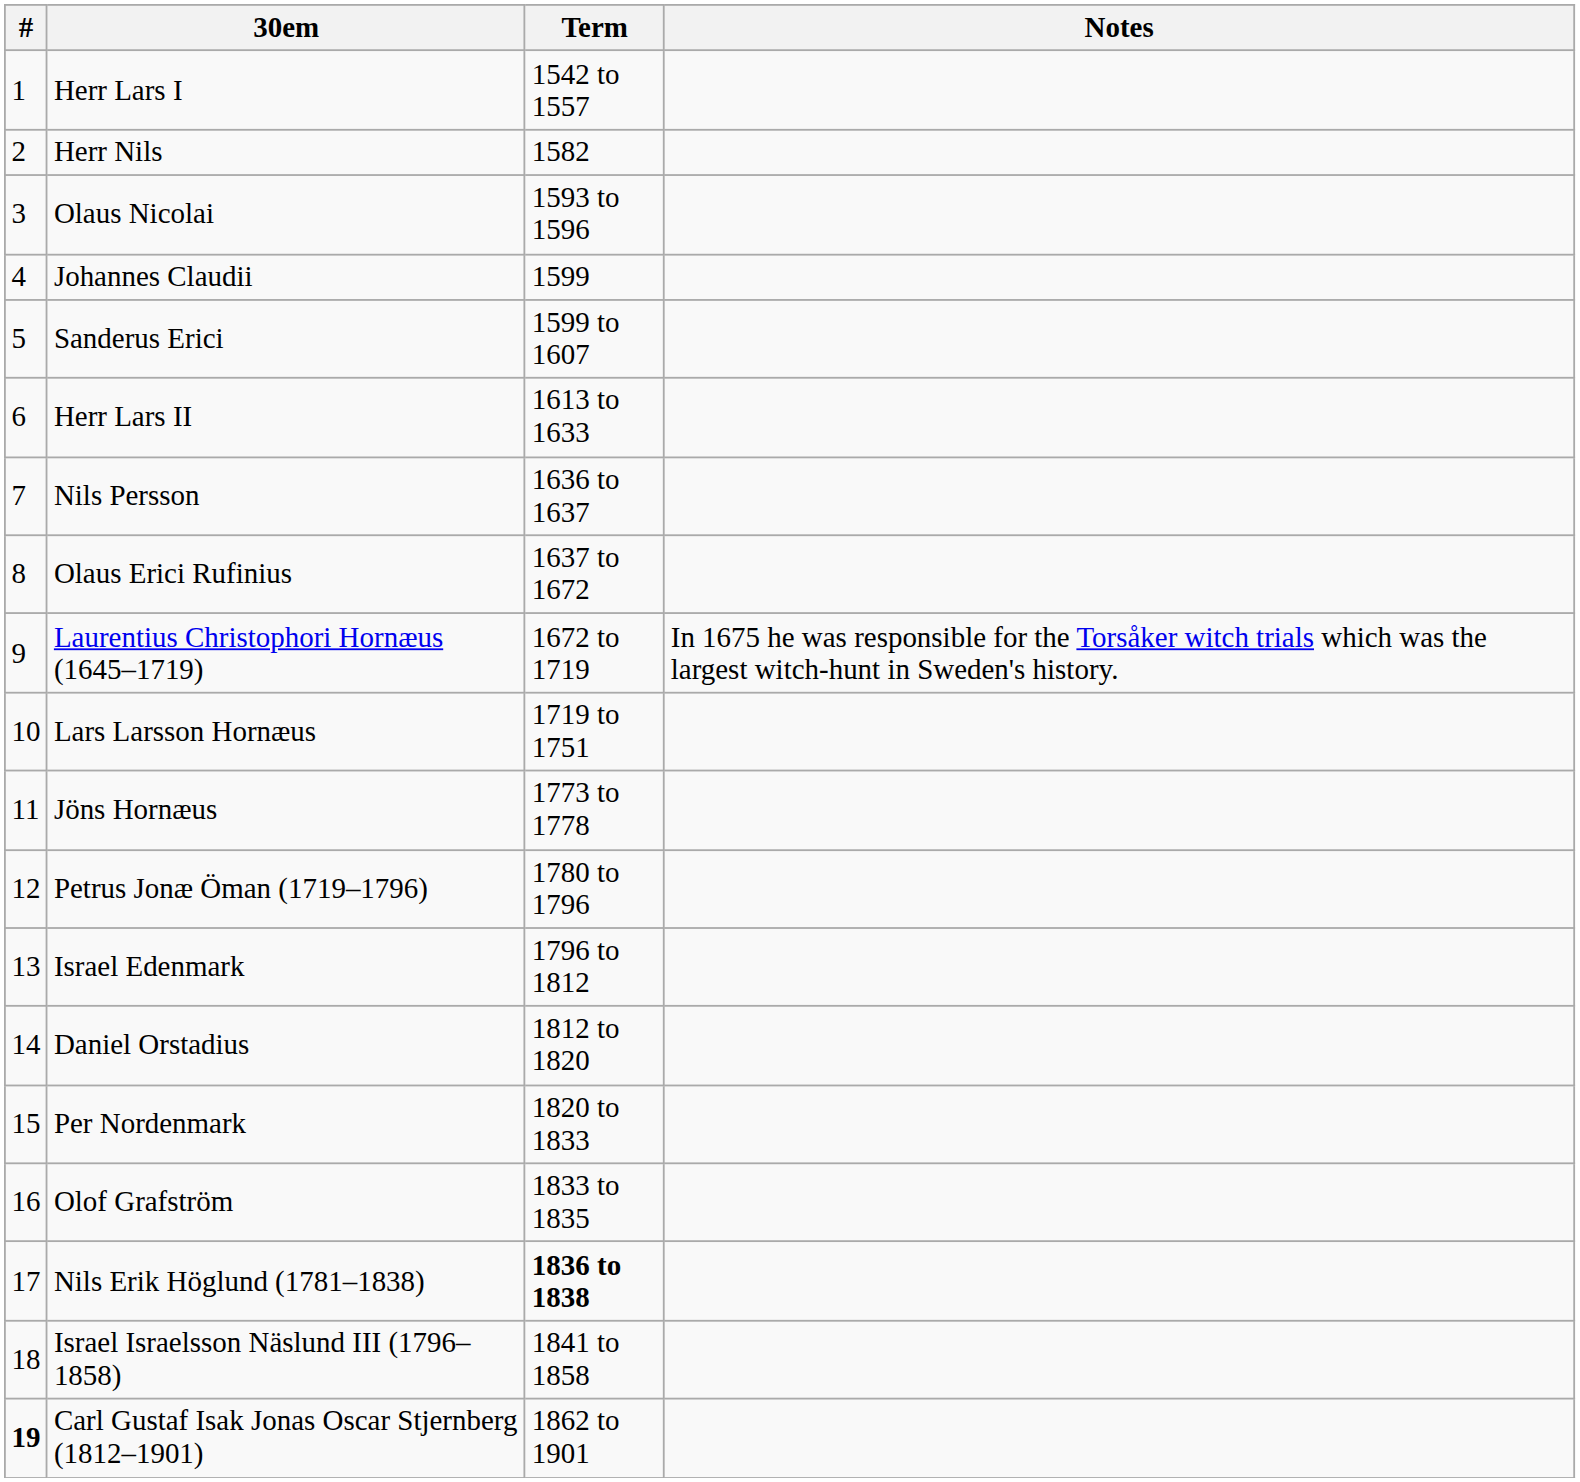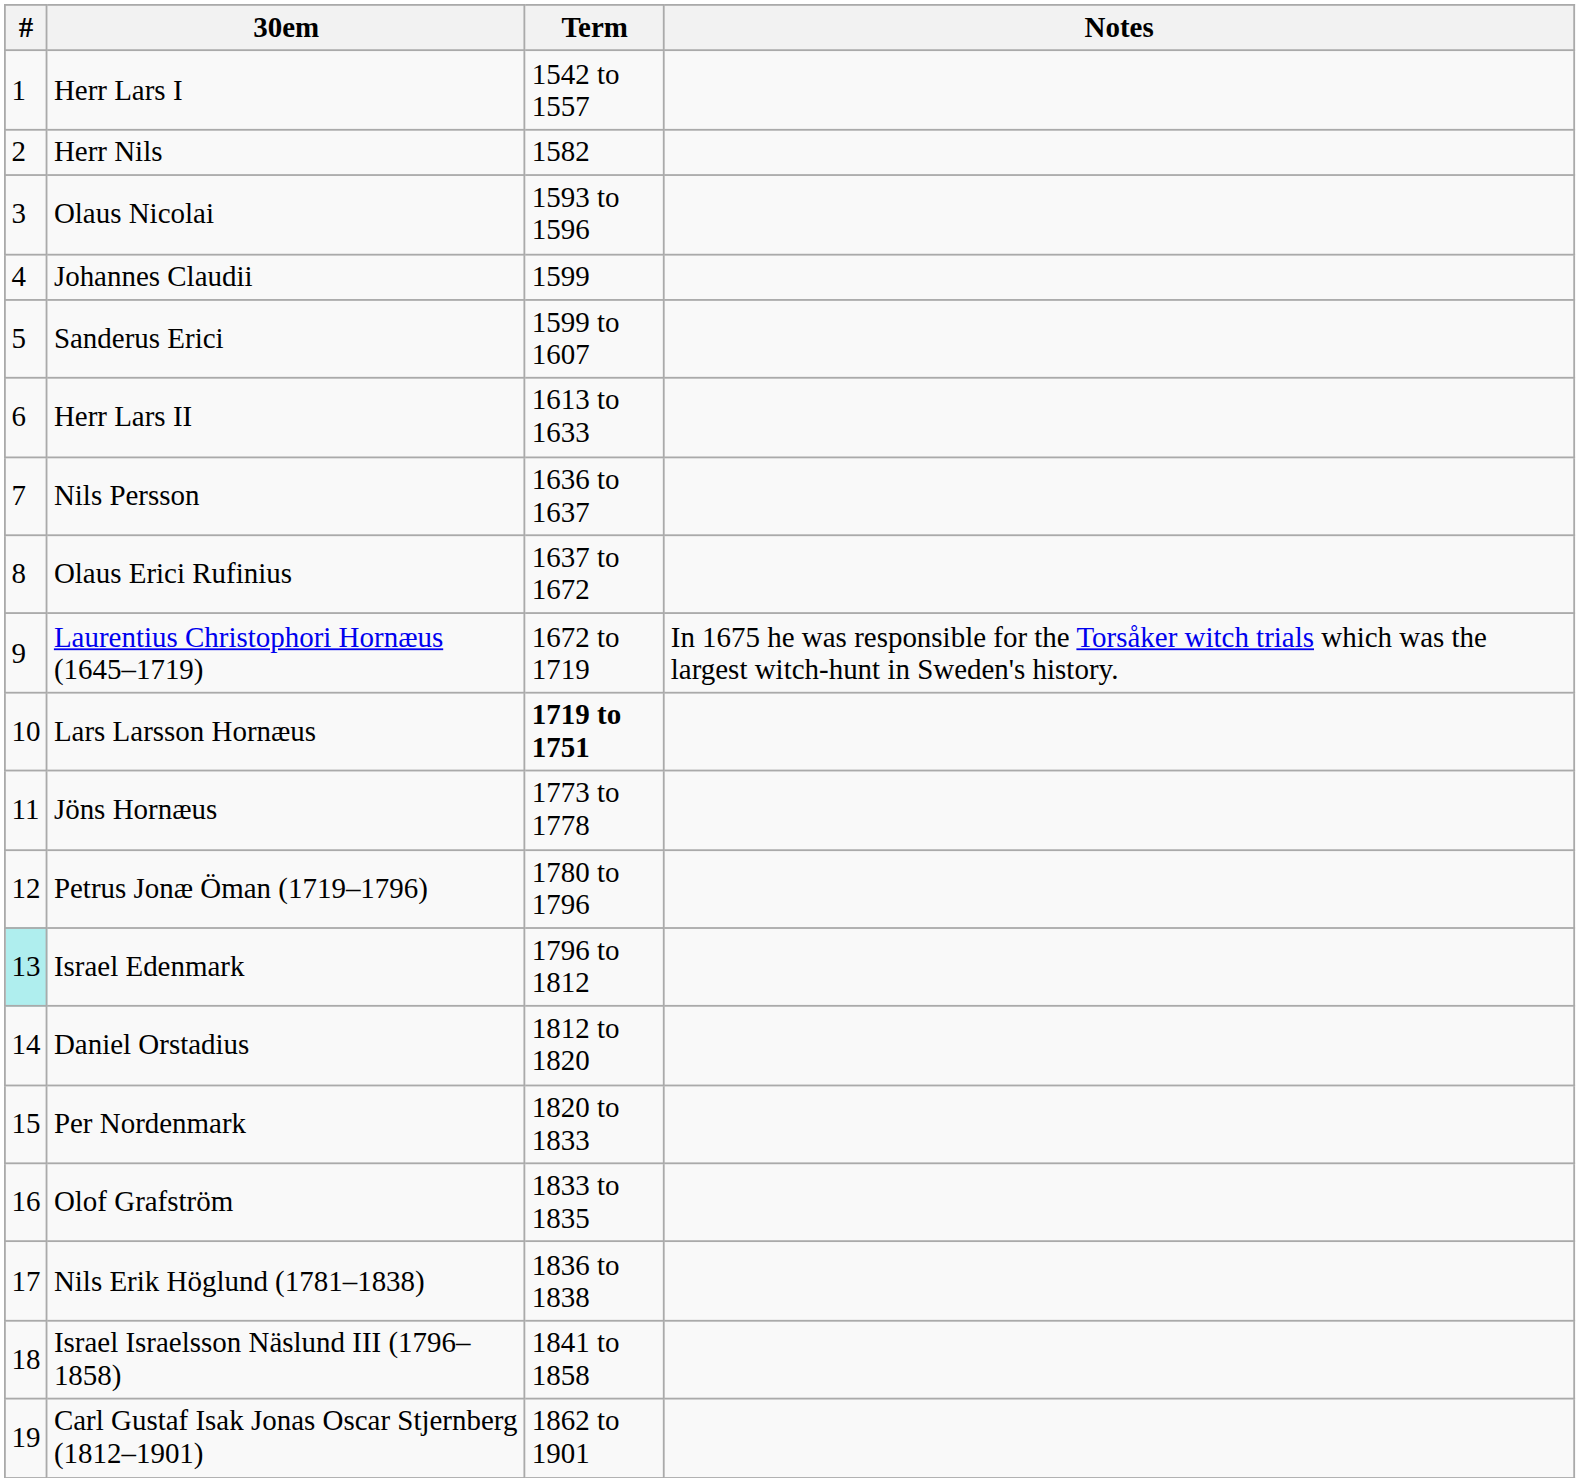(576, 731) normal -> (577, 731) bold
(26, 966) no background -> (26, 966) paleturquoise background
(577, 1280) bold -> (576, 1280) normal
(26, 1437) bold -> (26, 1437) normal
